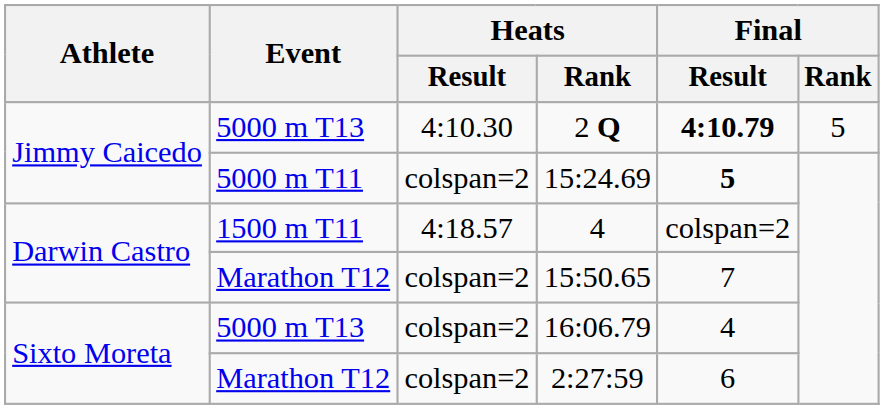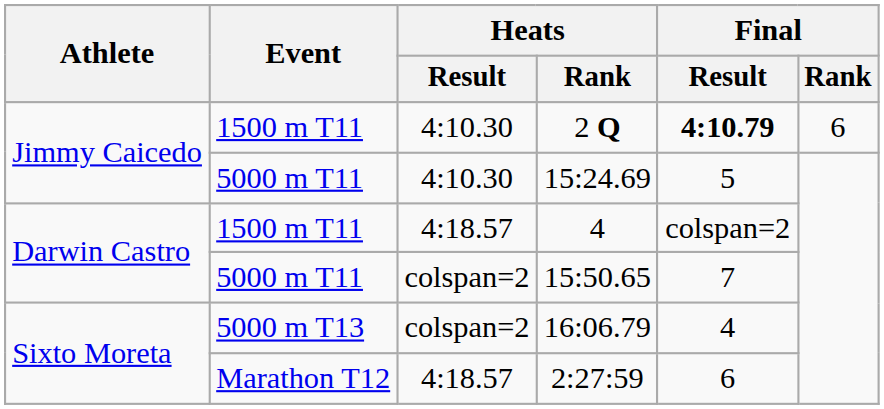(290, 127) 5000 m T13 -> (290, 127) 1500 m T11
(838, 127) 5 -> (838, 127) 6
(467, 177) colspan=2 -> (467, 177) 4:10.30
(728, 177) bold -> (728, 177) normal
(303, 277) Marathon T12 -> (290, 277) 5000 m T11
(467, 378) colspan=2 -> (467, 378) 4:18.57
